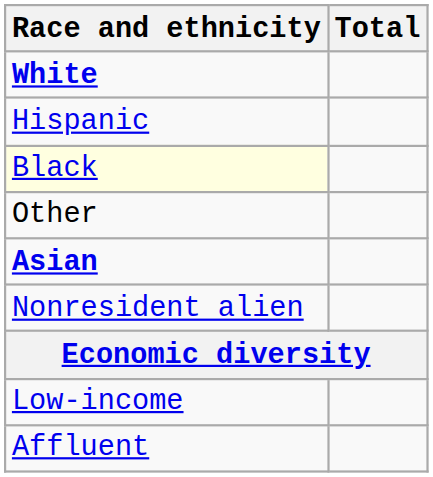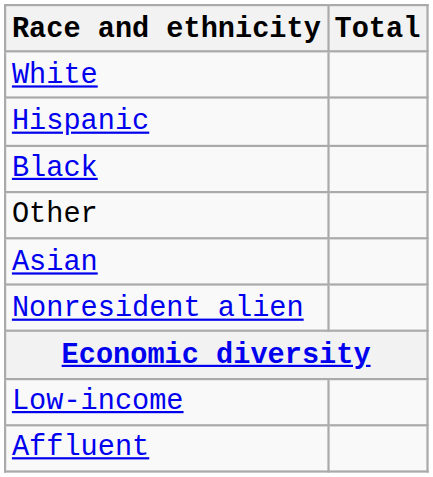(55, 75) bold -> (55, 75) normal
(55, 168) lightyellow background -> (55, 168) no background
(55, 261) bold -> (55, 261) normal
